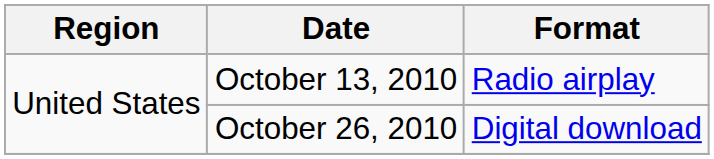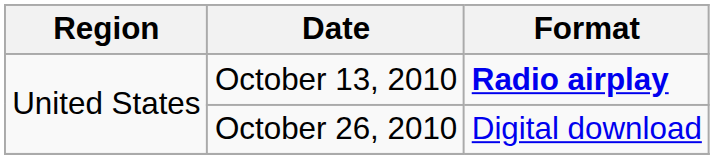(563, 79) normal -> (570, 79) bold
